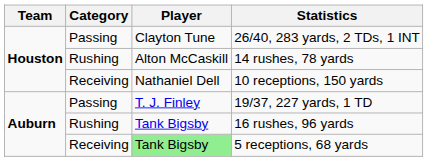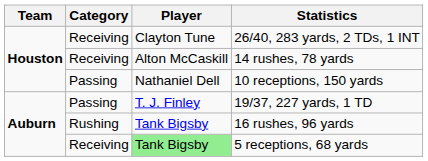(93, 37) Passing -> (99, 37) Receiving
(94, 59) Rushing -> (99, 59) Receiving
(99, 80) Receiving -> (93, 80) Passing
